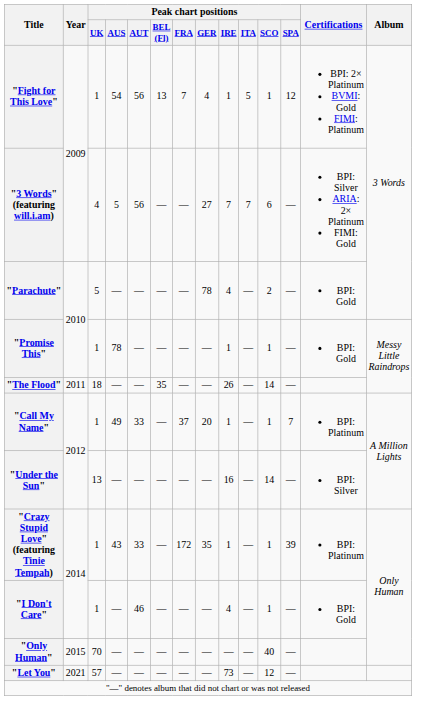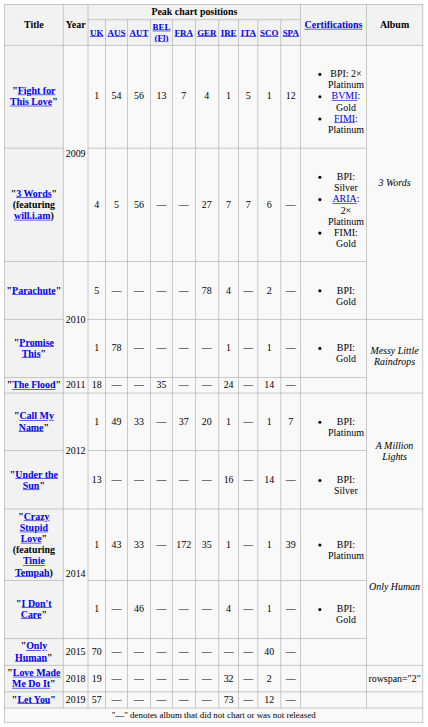(229, 385) 26 -> (229, 385) 24
+ row: (34, 678)
(76, 673) 2021 -> (76, 700) 2019
